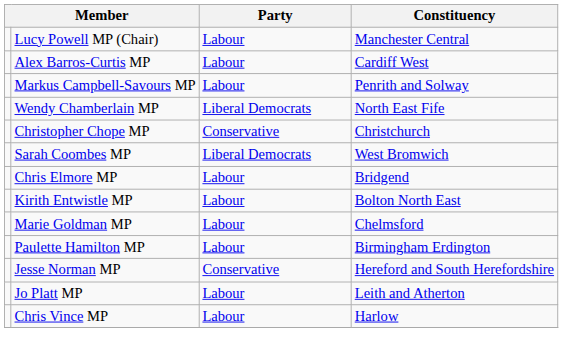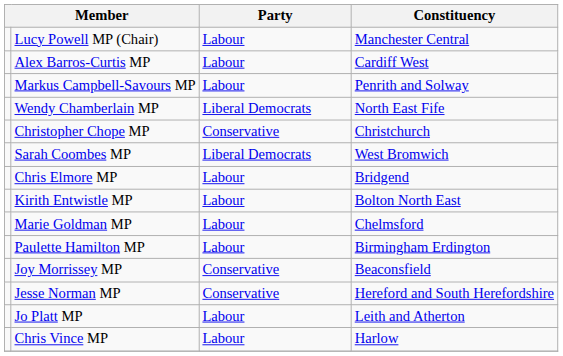+ row: (68, 270)
